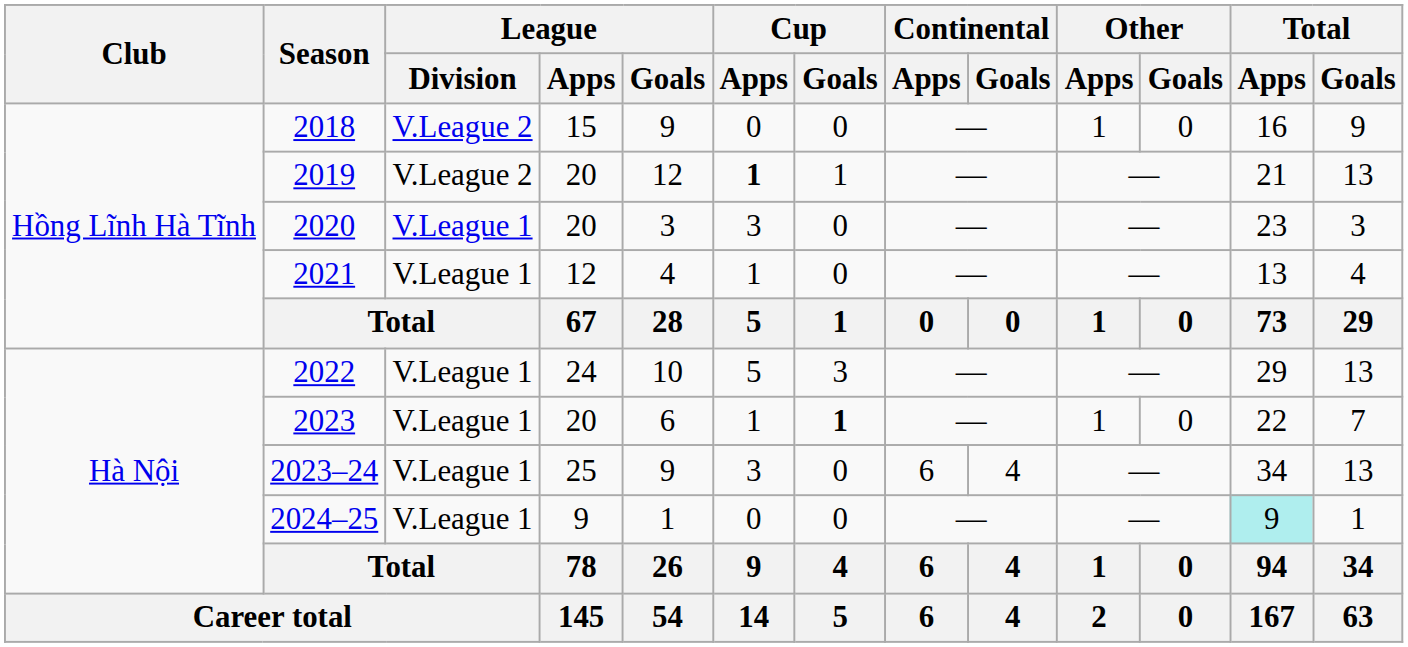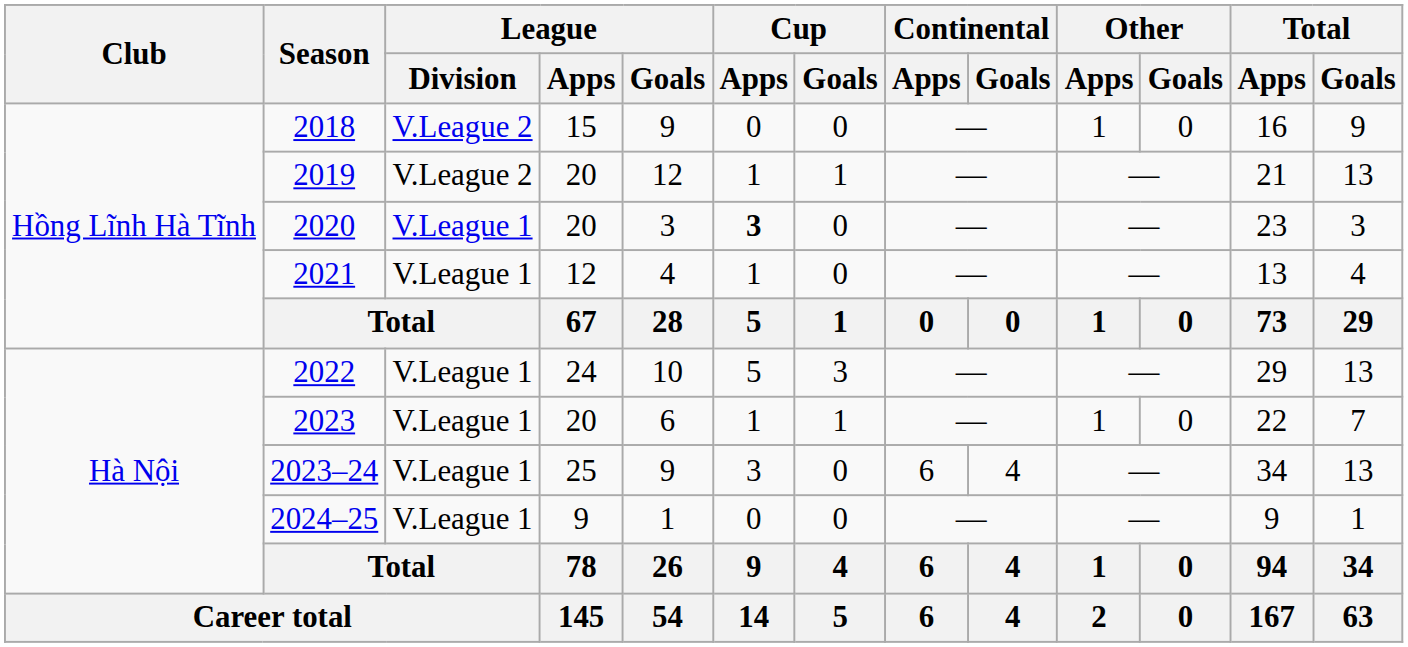(754, 175) bold -> (754, 175) normal
(754, 224) normal -> (754, 224) bold
(840, 420) bold -> (840, 420) normal
(1272, 518) paleturquoise background -> (1272, 518) no background
